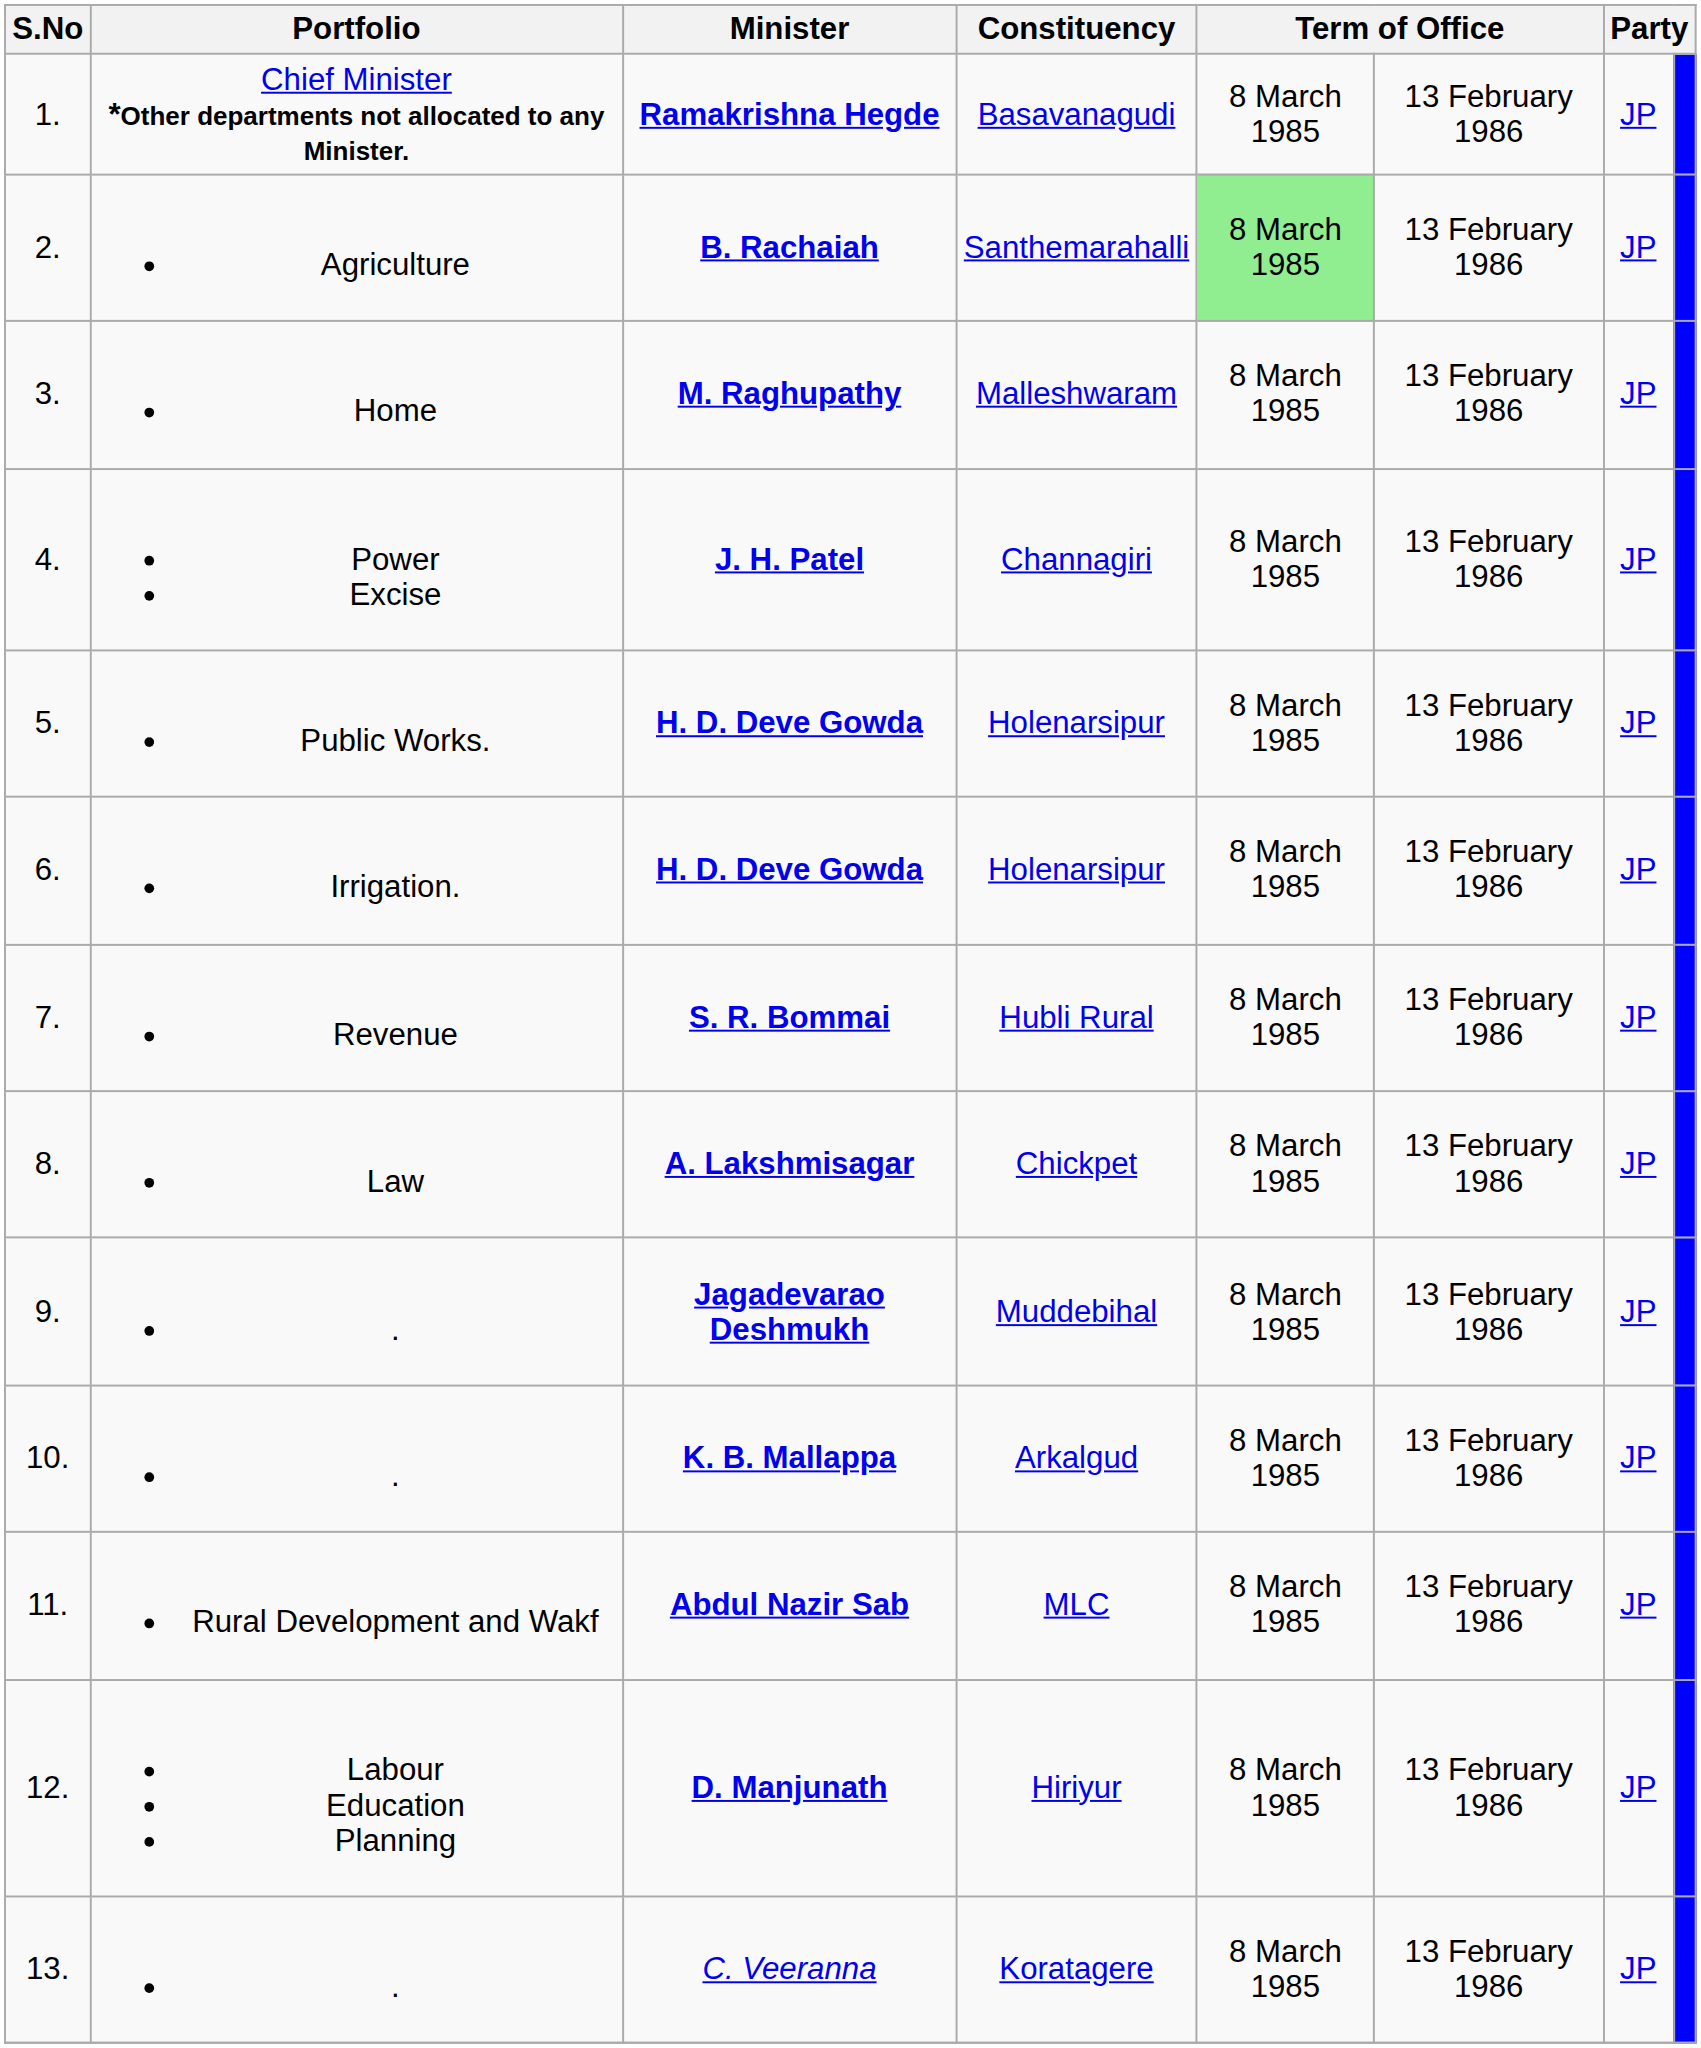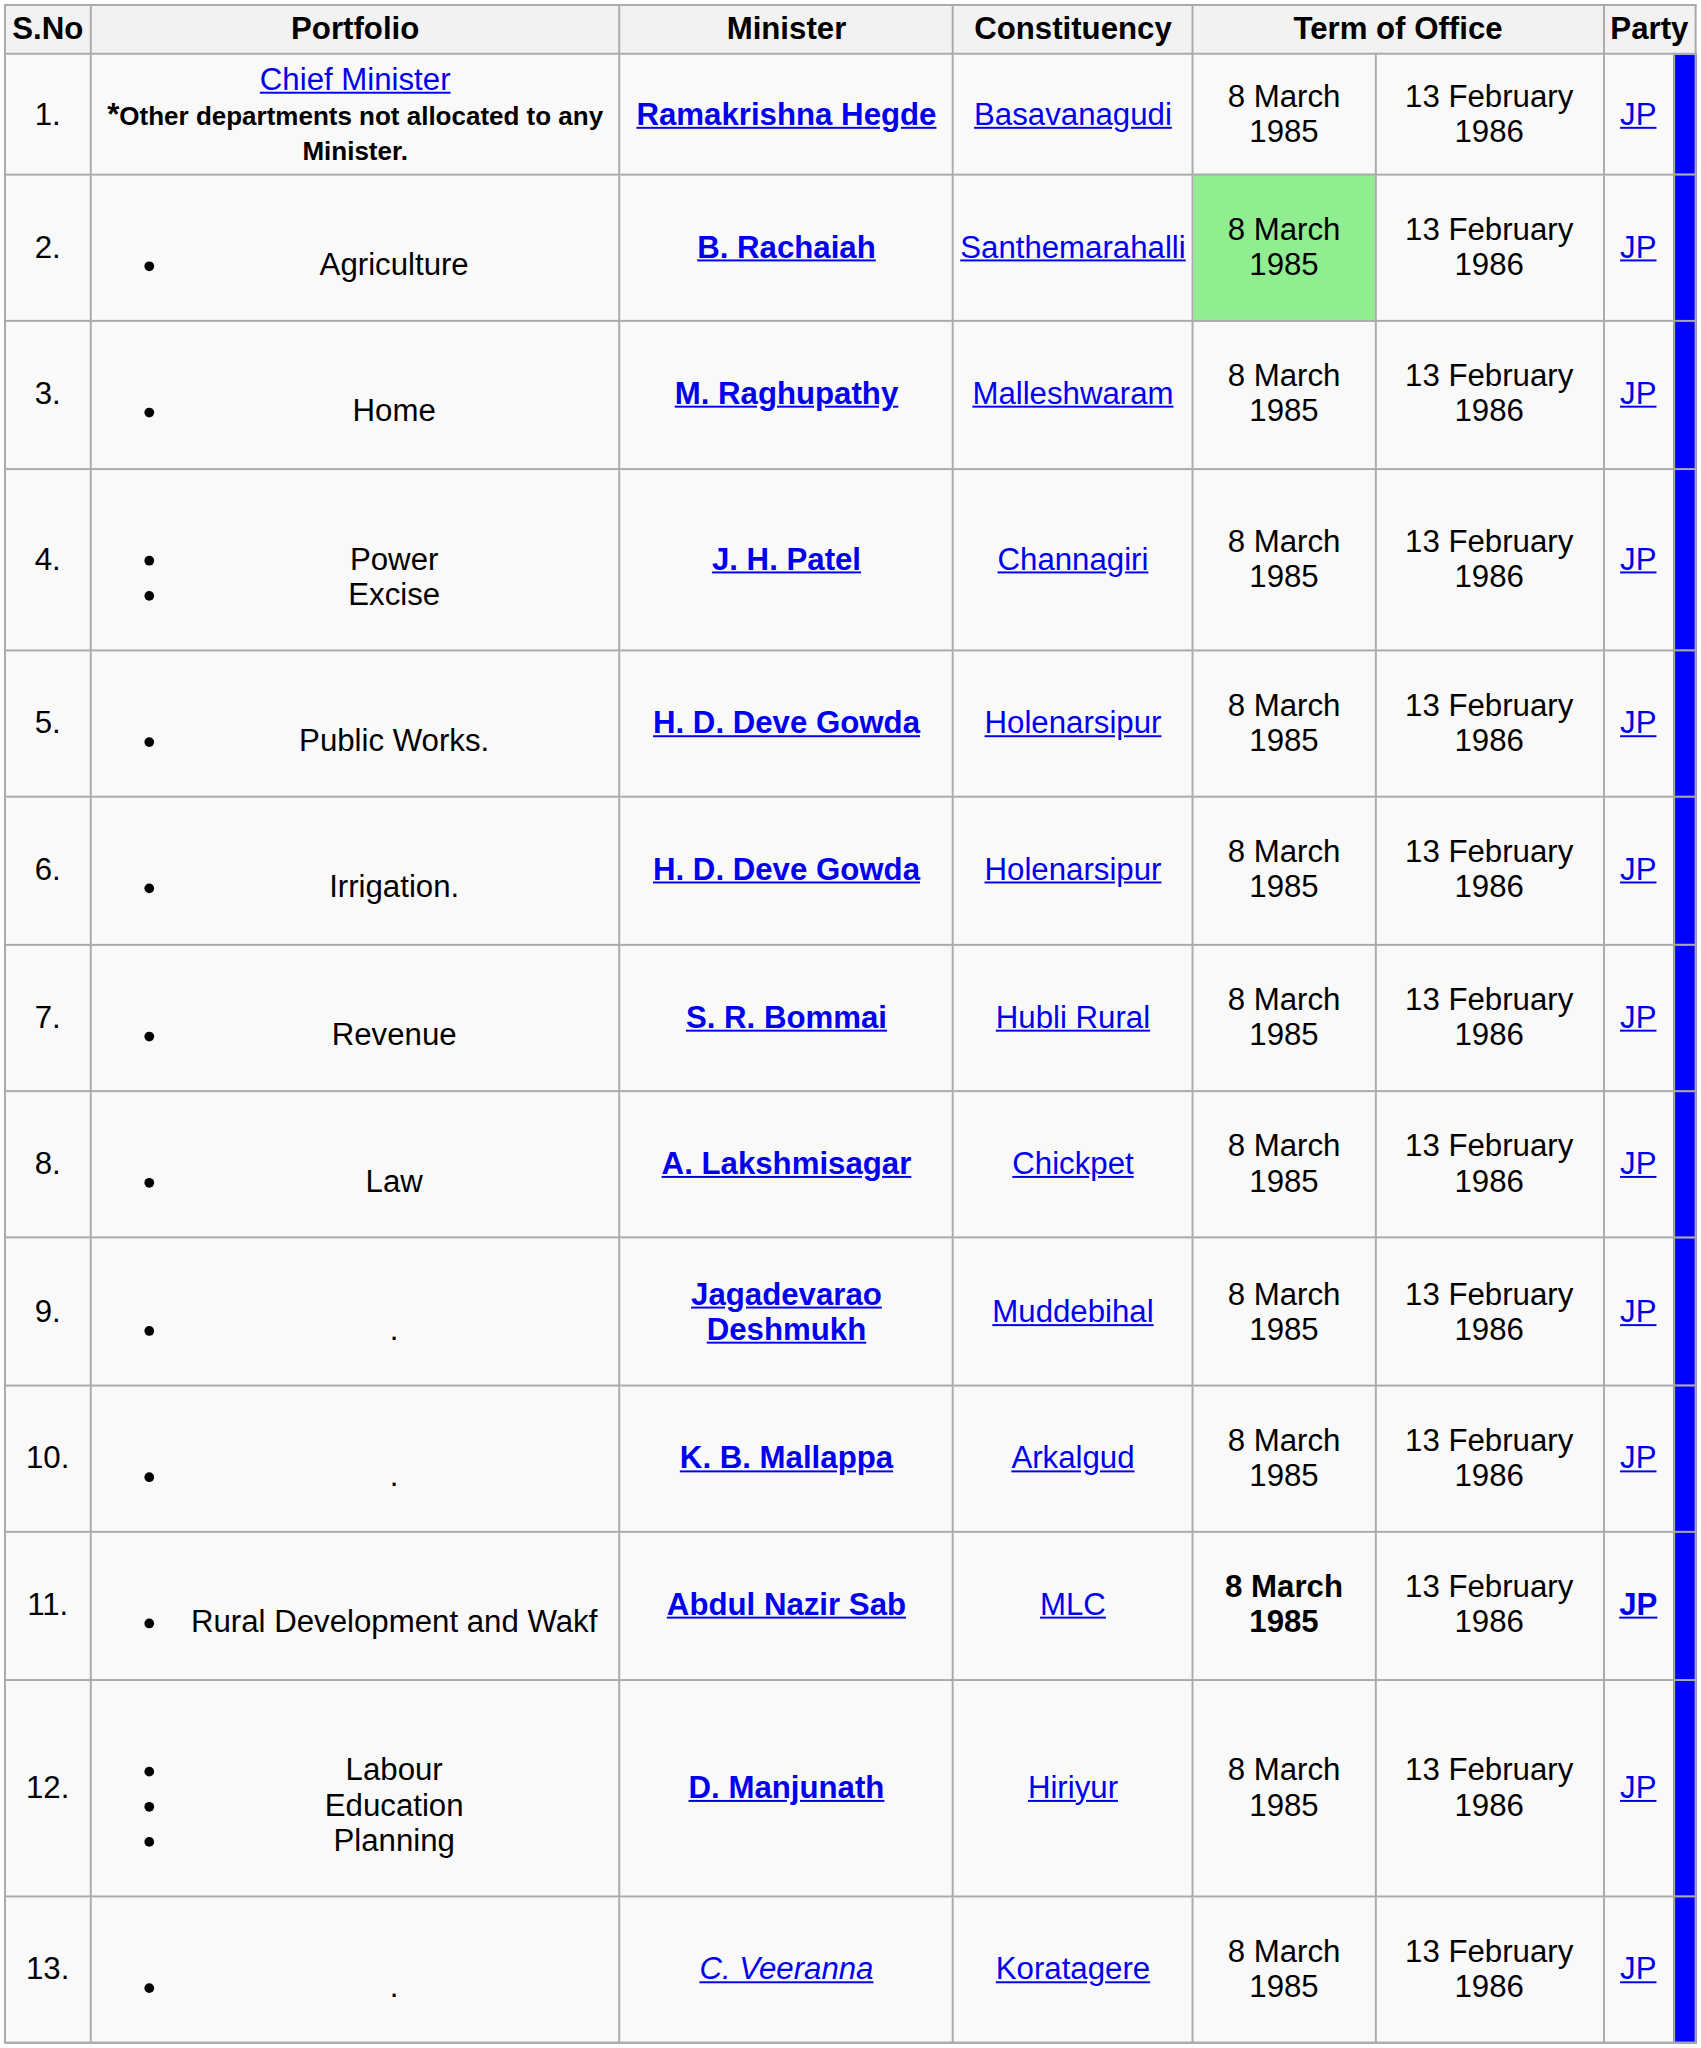(1285, 1605) normal -> (1284, 1605) bold
(1638, 1605) normal -> (1638, 1605) bold
